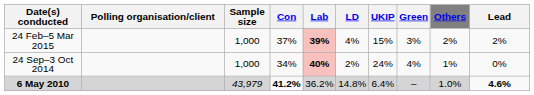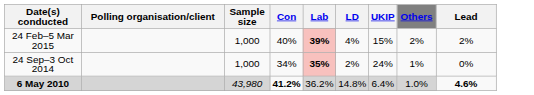- column: (414, 17)
(287, 41) 37% -> (287, 41) 40%
(319, 65) 40% -> (319, 65) 35%
(247, 84) 43,979 -> (247, 84) 43,980
